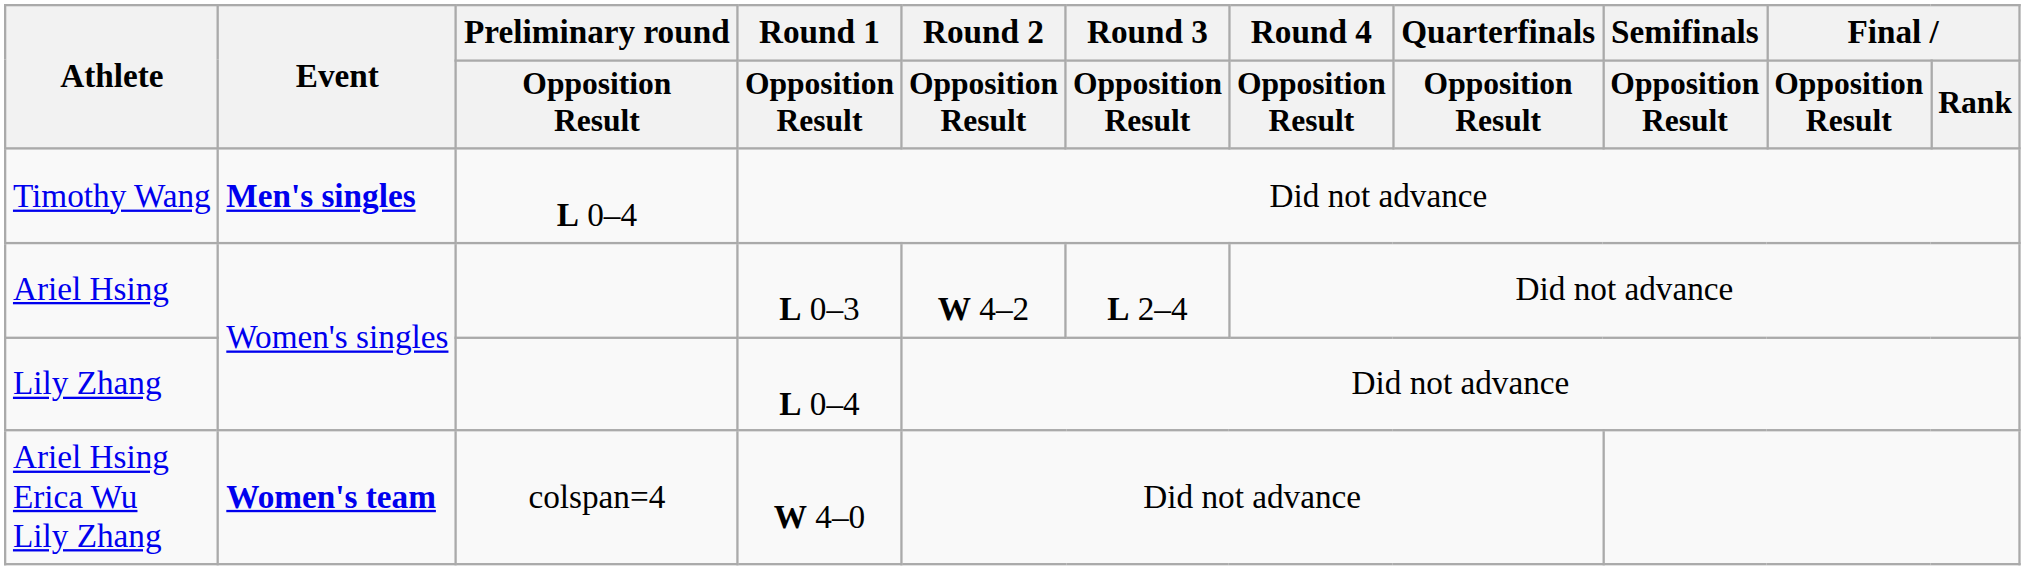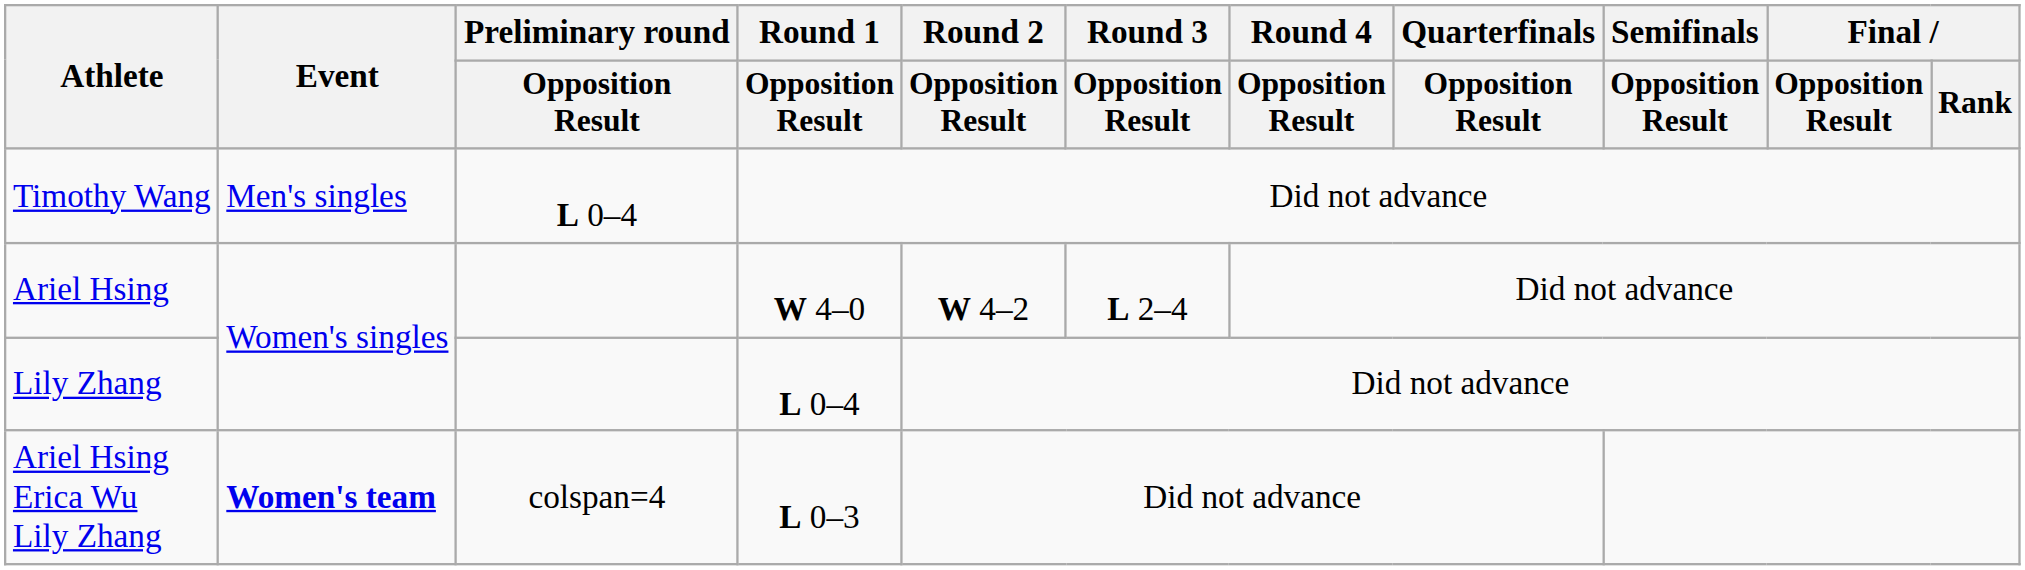(321, 195) bold -> (317, 195) normal
(819, 309) L 0–3 -> (819, 309) W 4–0
(819, 517) W 4–0 -> (819, 517) L 0–3
